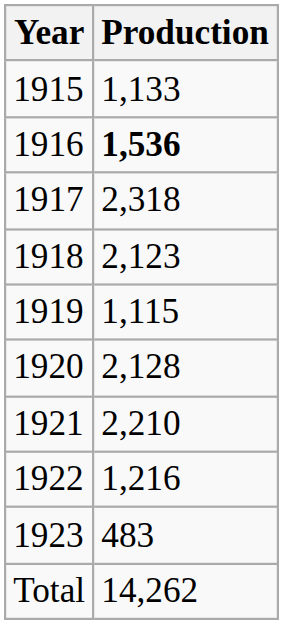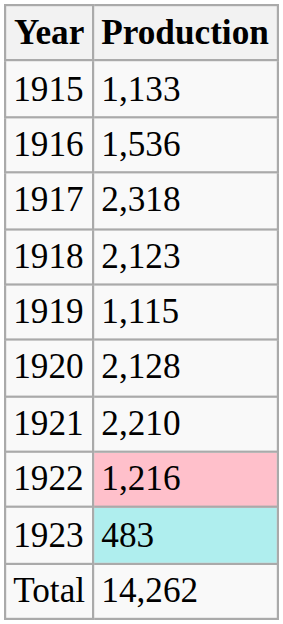(141, 144) bold -> (141, 144) normal
(141, 479) no background -> (141, 479) pink background
(128, 534) no background -> (128, 534) paleturquoise background
